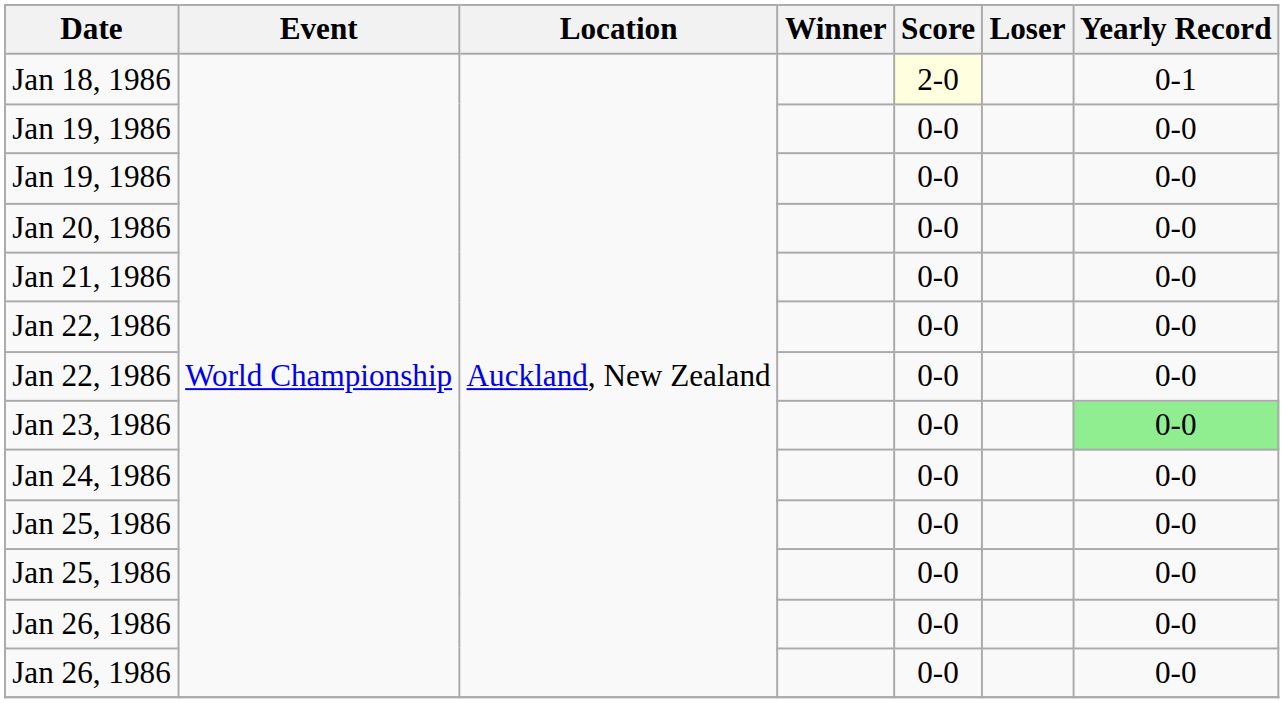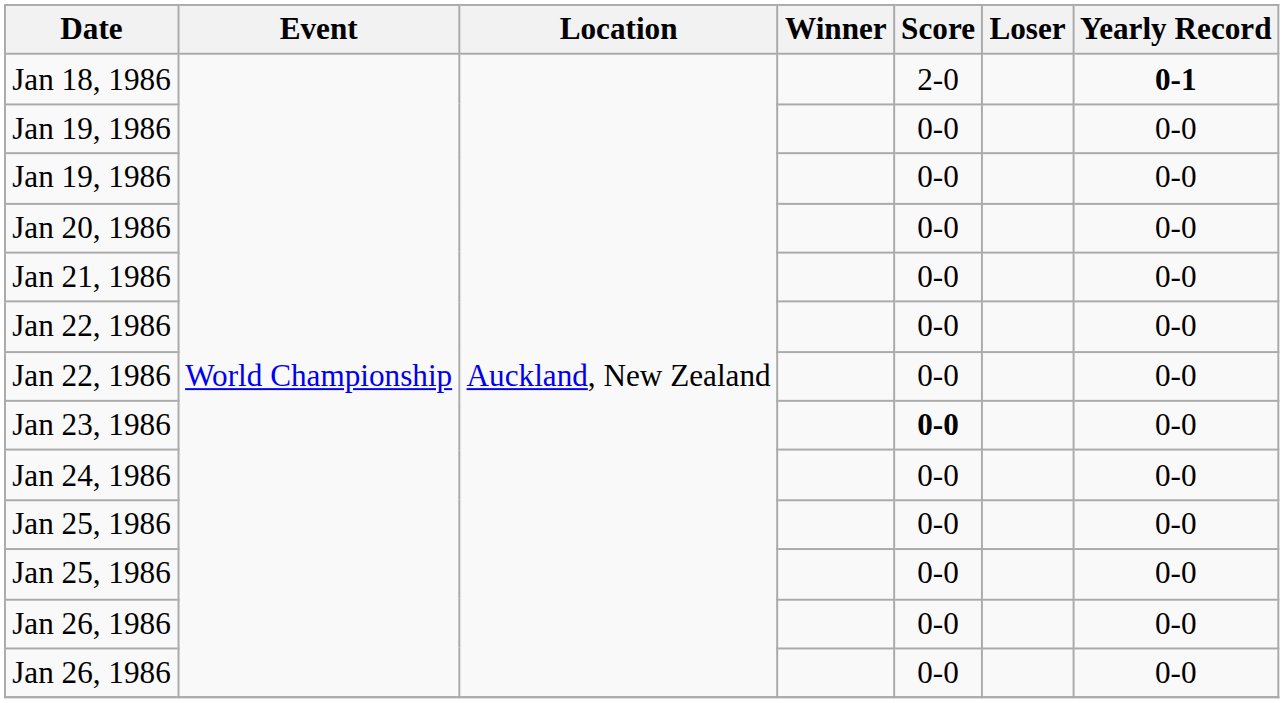(938, 78) lightyellow background -> (938, 78) no background
(1176, 78) normal -> (1176, 78) bold
(938, 425) normal -> (938, 425) bold
(1176, 425) lightgreen background -> (1176, 425) no background
